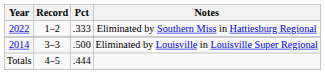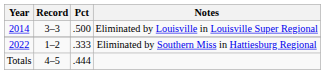rows swapped: (19, 45) <-> (19, 28)
